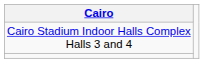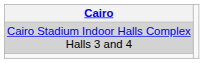(99, 37) no background -> (99, 37) lightgrey background
